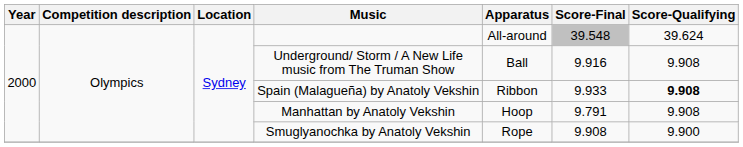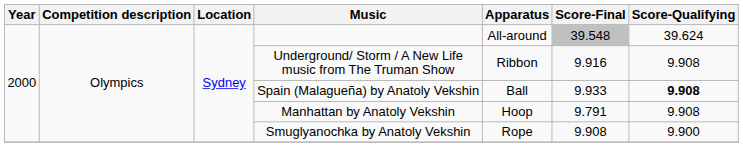(517, 63) Ball -> (517, 63) Ribbon
(517, 91) Ribbon -> (517, 91) Ball
